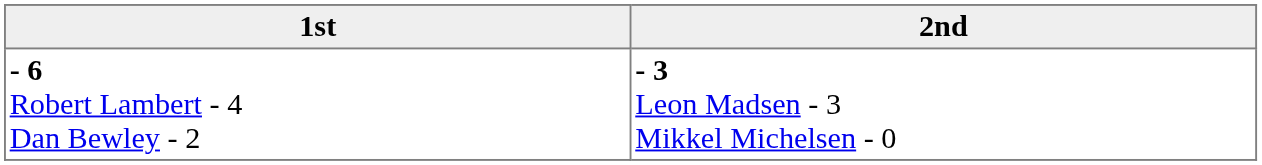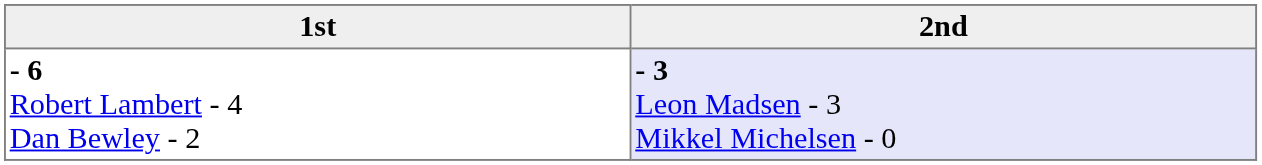(766, 103) no background -> (766, 103) lavender background
